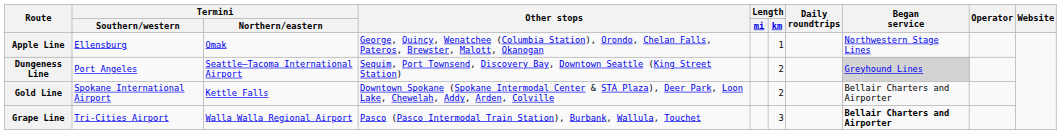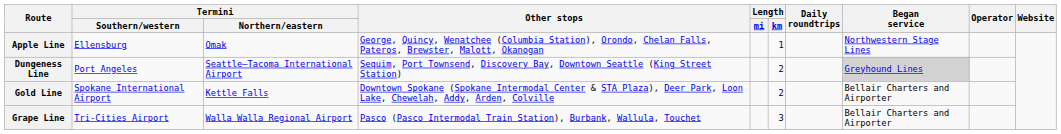(897, 118) bold -> (897, 118) normal
